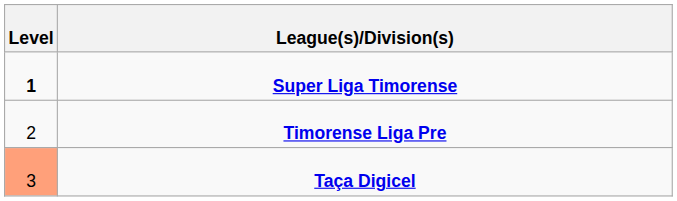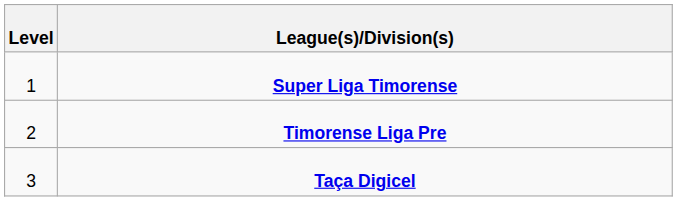(31, 85) bold -> (31, 85) normal
(31, 181) lightsalmon background -> (31, 181) no background
